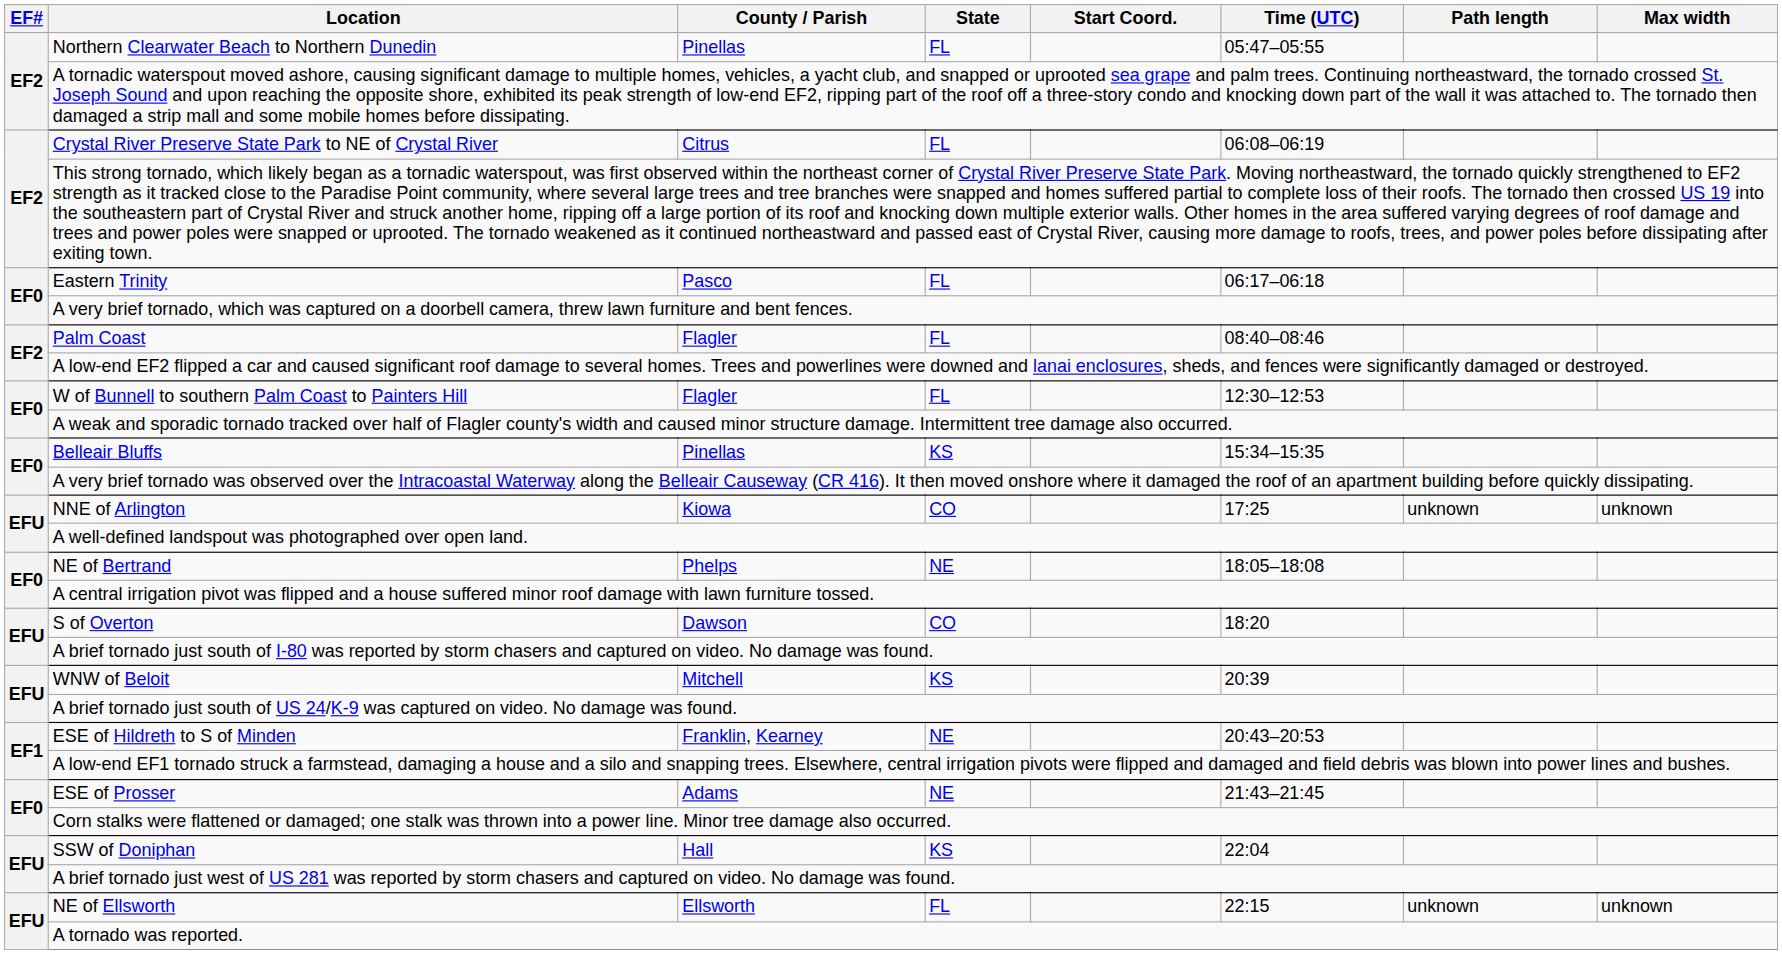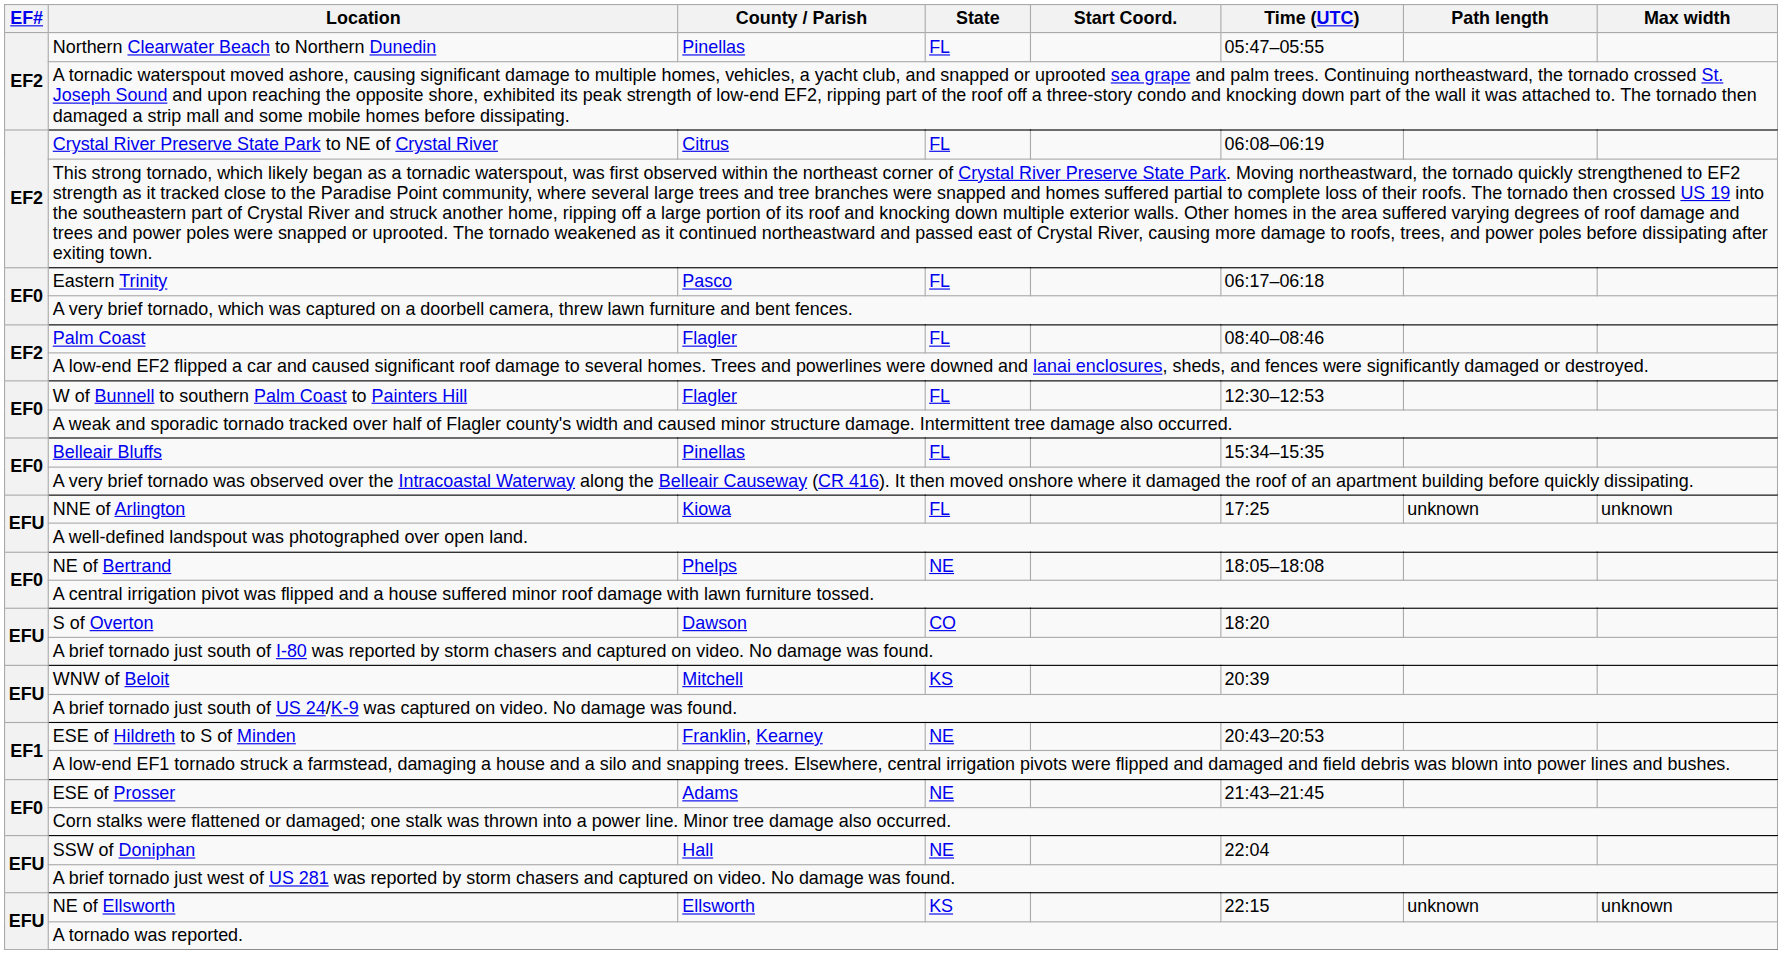(941, 452) KS -> (940, 452) FL
(943, 509) CO -> (940, 509) FL
(941, 850) KS -> (942, 850) NE
(940, 907) FL -> (941, 907) KS
